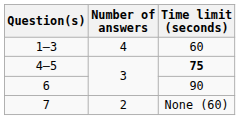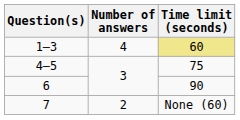(197, 47) no background -> (197, 47) khaki background
(197, 66) bold -> (197, 66) normal
